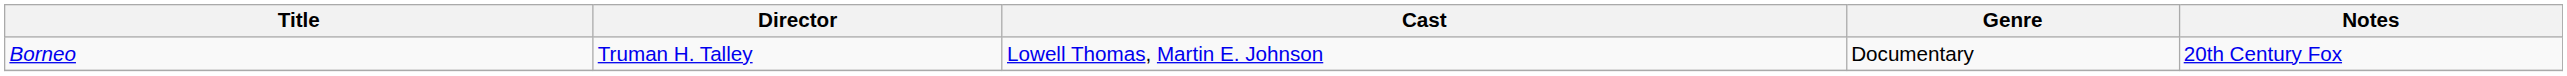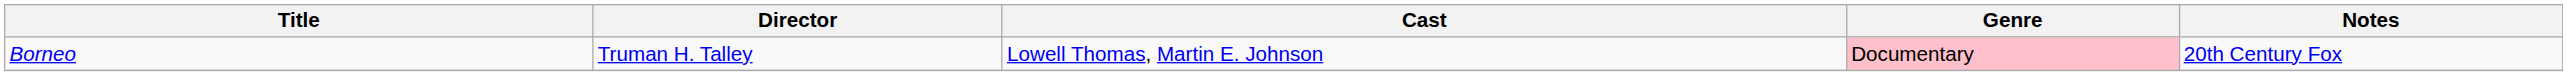(1913, 53) no background -> (1913, 53) pink background
